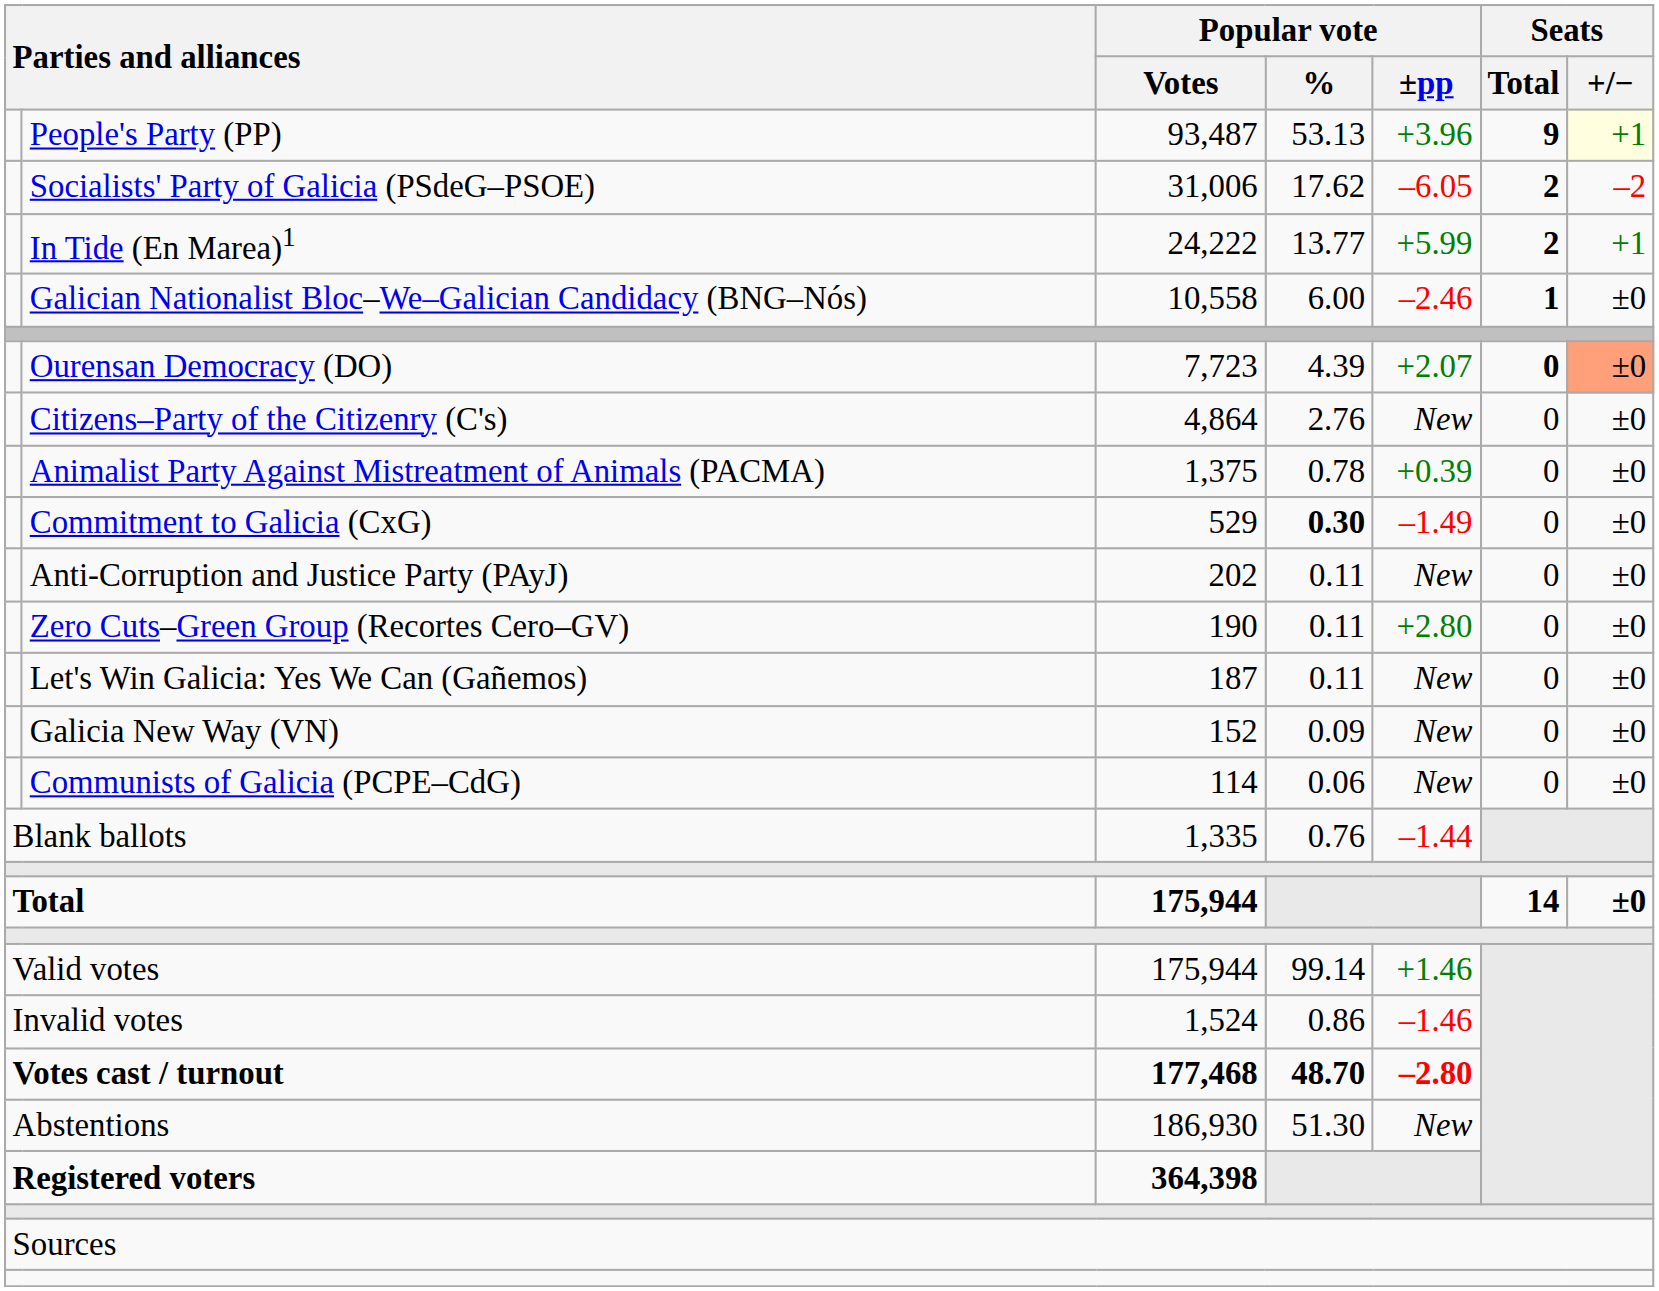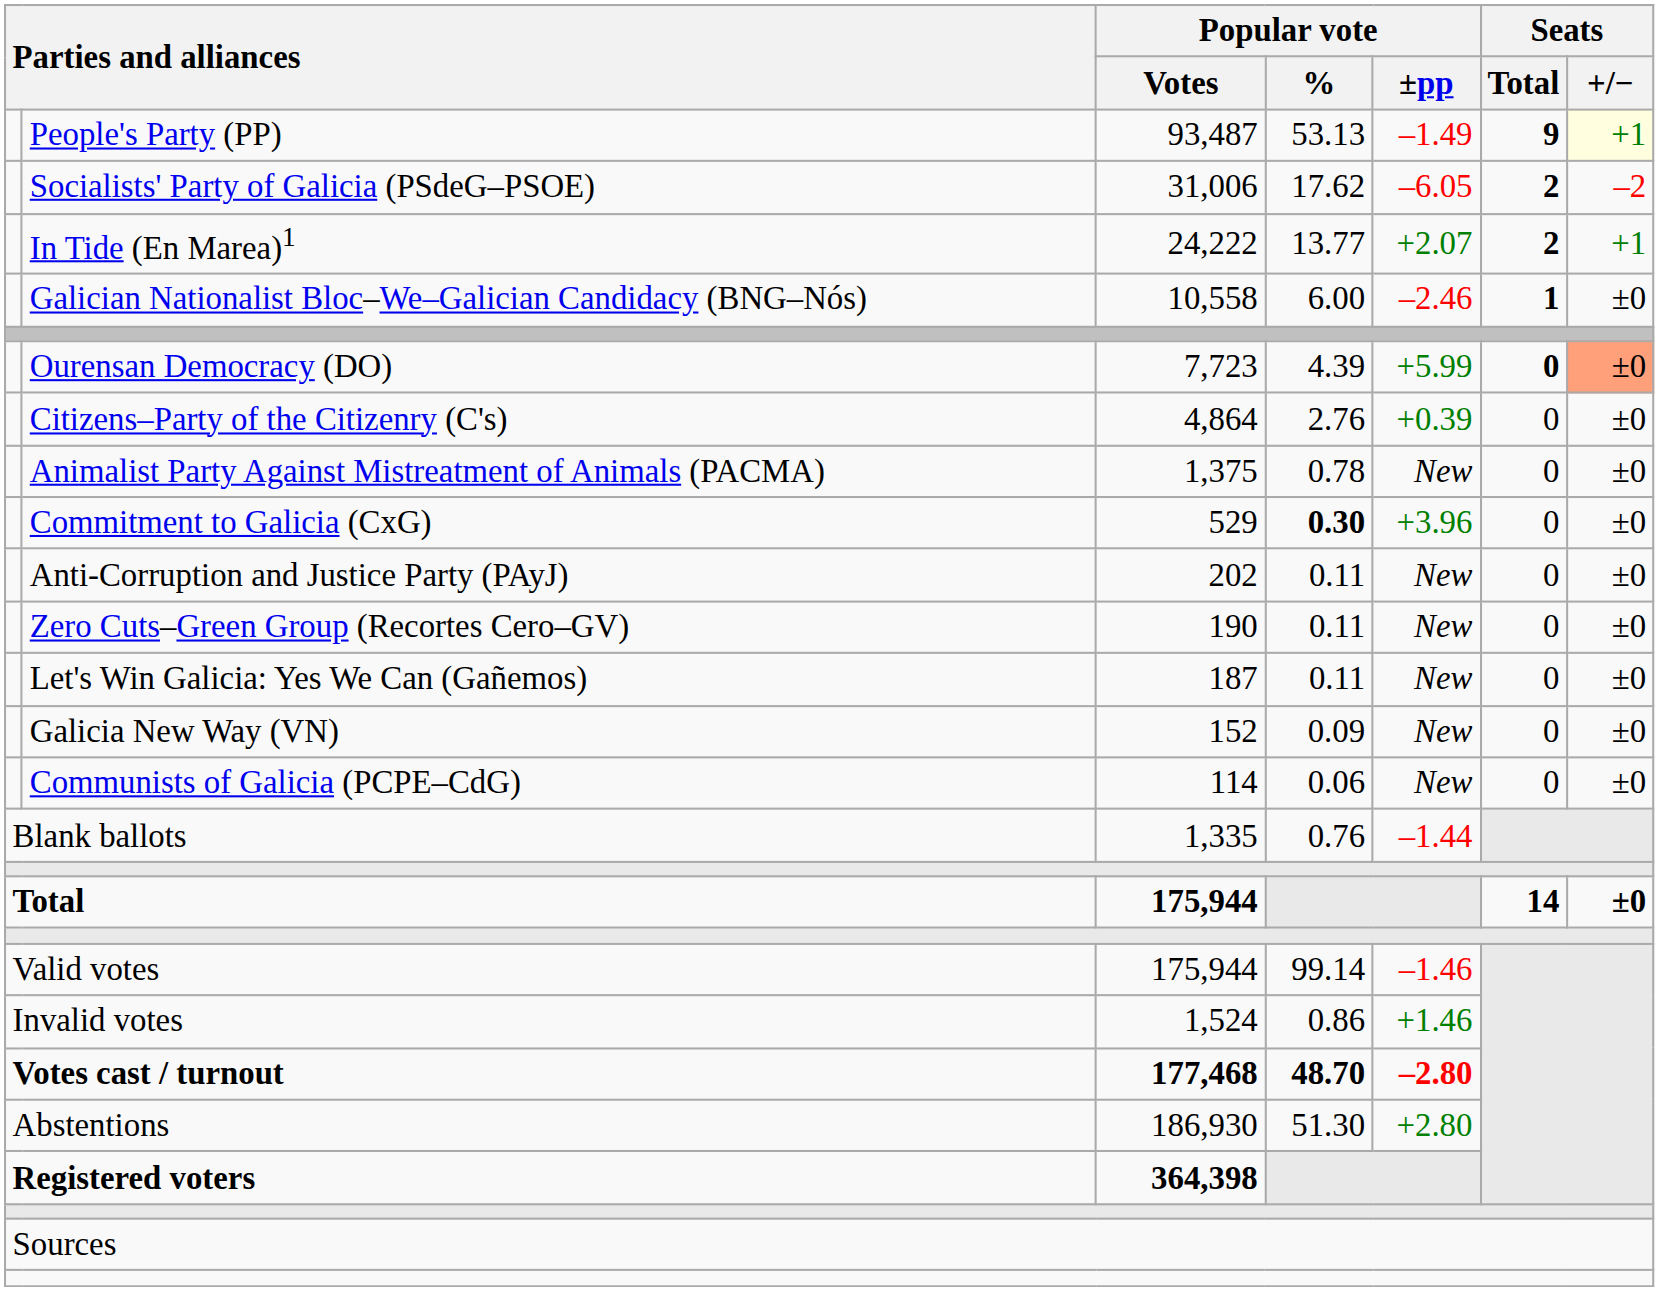(1434, 134) +3.96 -> (1436, 134) –1.49
(1434, 243) +5.99 -> (1434, 243) +2.07
(1434, 366) +2.07 -> (1434, 366) +5.99
(1443, 418) New -> (1434, 418) +0.39
(1434, 470) +0.39 -> (1443, 470) New
(1436, 522) –1.49 -> (1434, 522) +3.96
(1434, 626) +2.80 -> (1443, 626) New
(1434, 969) +1.46 -> (1436, 969) –1.46
(1436, 1021) –1.46 -> (1434, 1021) +1.46
(1443, 1125) New -> (1434, 1125) +2.80
